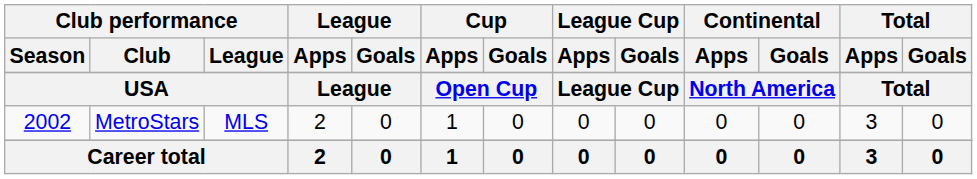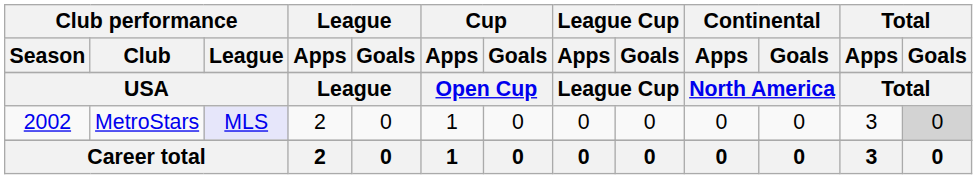(246, 122) no background -> (246, 122) lavender background
(937, 122) no background -> (937, 122) lightgrey background
